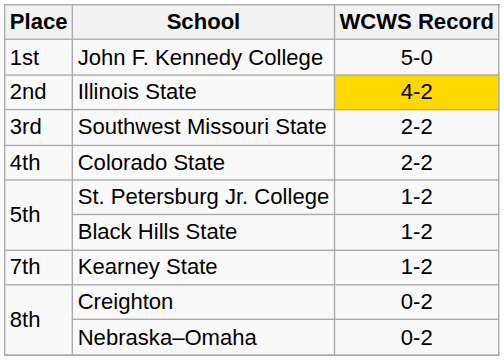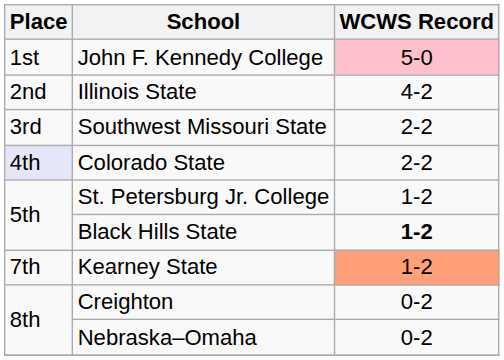(417, 57) no background -> (417, 57) pink background
(417, 92) gold background -> (417, 92) no background
(25, 162) no background -> (25, 162) lavender background
(417, 232) normal -> (417, 232) bold
(417, 267) no background -> (417, 267) lightsalmon background
